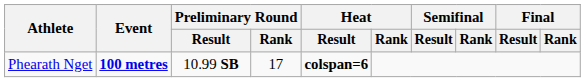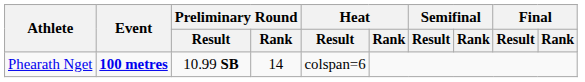(276, 64) 17 -> (276, 64) 14
(336, 64) bold -> (335, 64) normal
